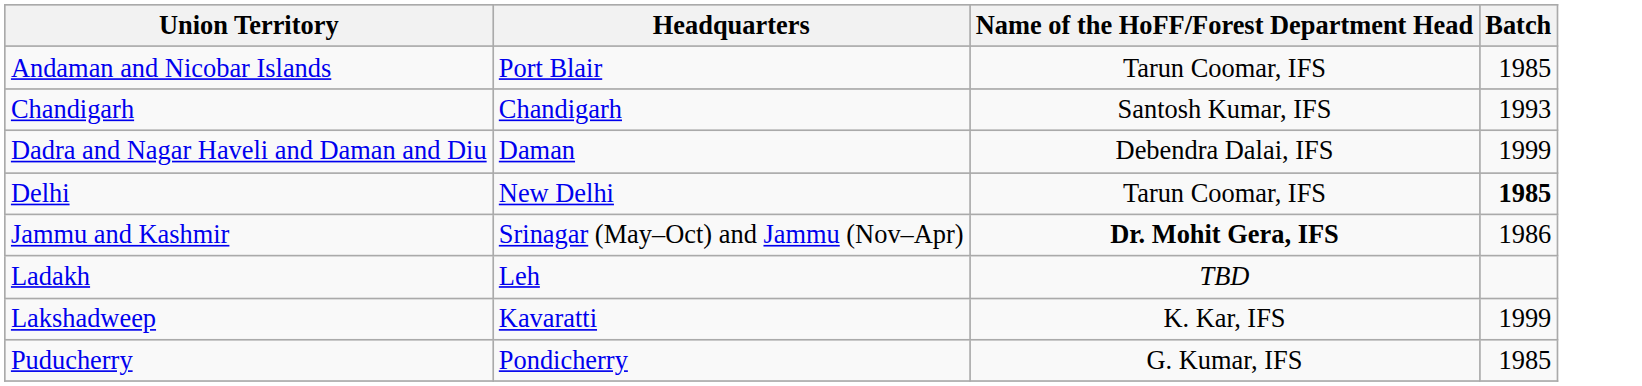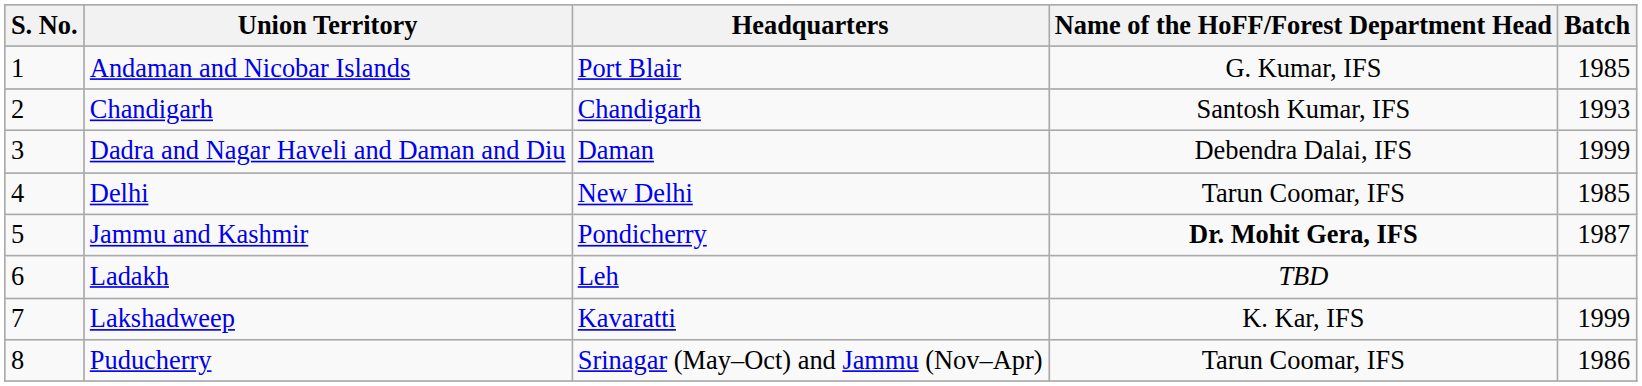+ column: (44, 25)
(1224, 67) Tarun Coomar, IFS -> (1303, 67) G. Kumar, IFS
(1525, 192) bold -> (1604, 192) normal
(731, 234) Srinagar (May–Oct) and Jammu (Nov–Apr) -> (642, 234) Pondicherry
(1525, 234) 1986 -> (1604, 234) 1987
(563, 360) Pondicherry -> (810, 360) Srinagar (May–Oct) and Jammu (Nov–Apr)
(1224, 360) G. Kumar, IFS -> (1303, 360) Tarun Coomar, IFS
(1525, 360) 1985 -> (1604, 360) 1986
